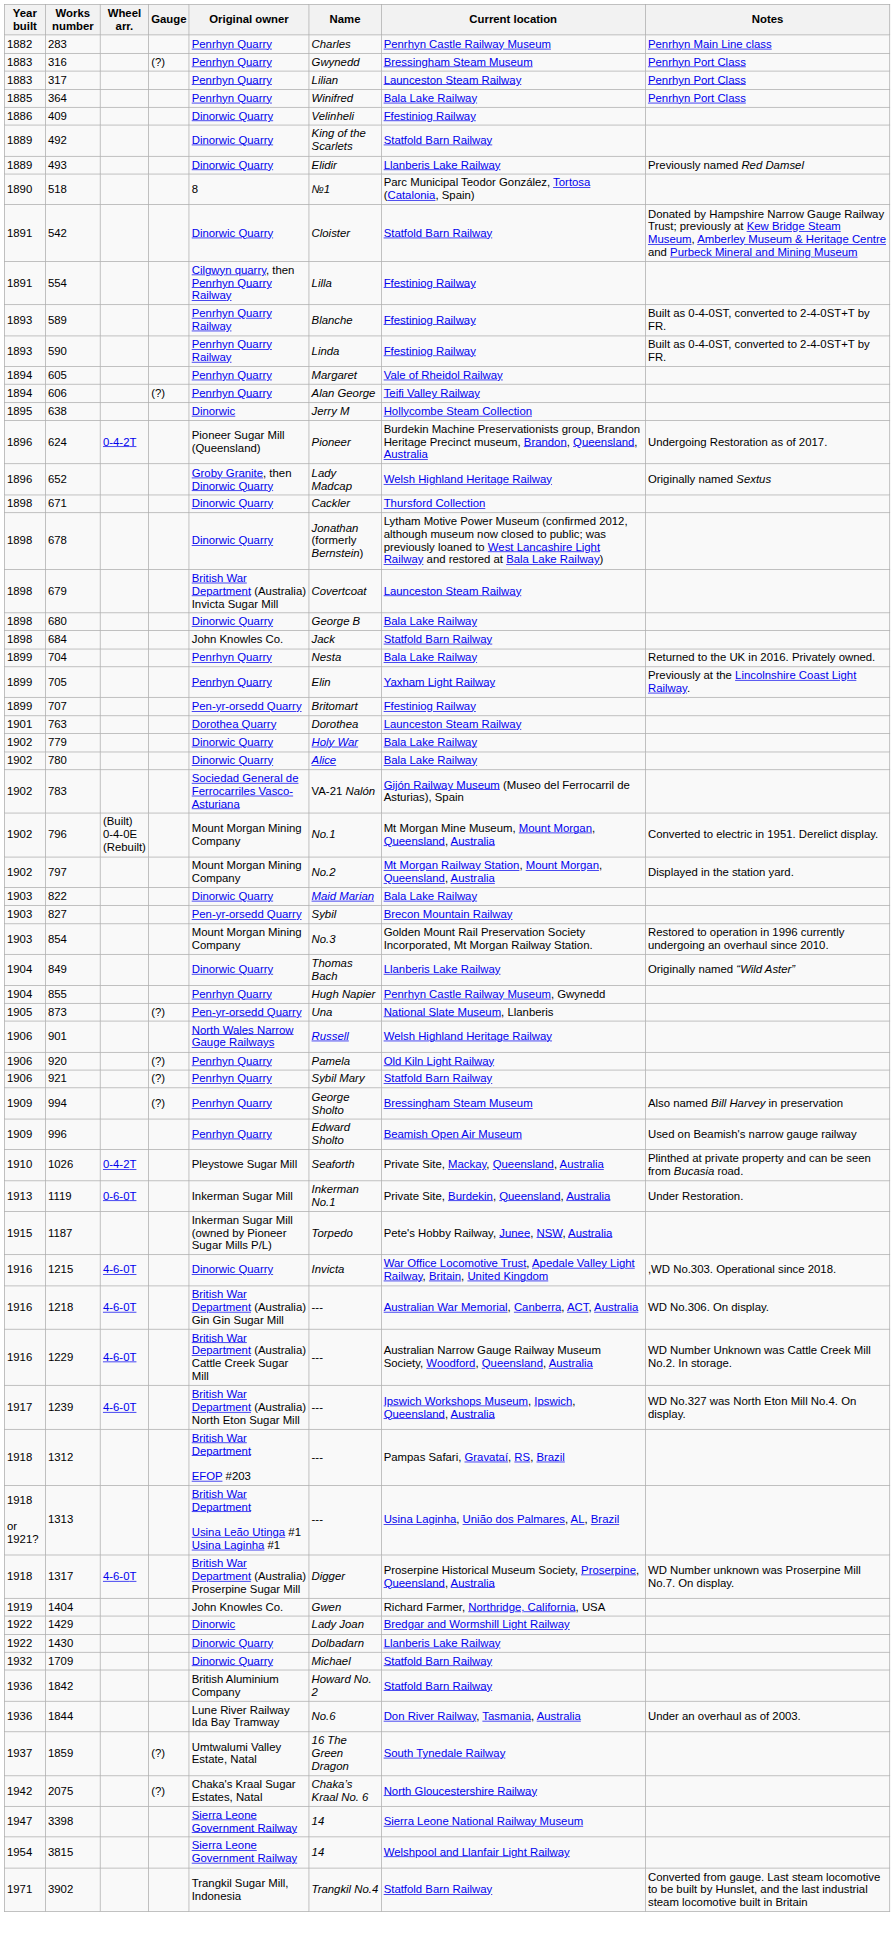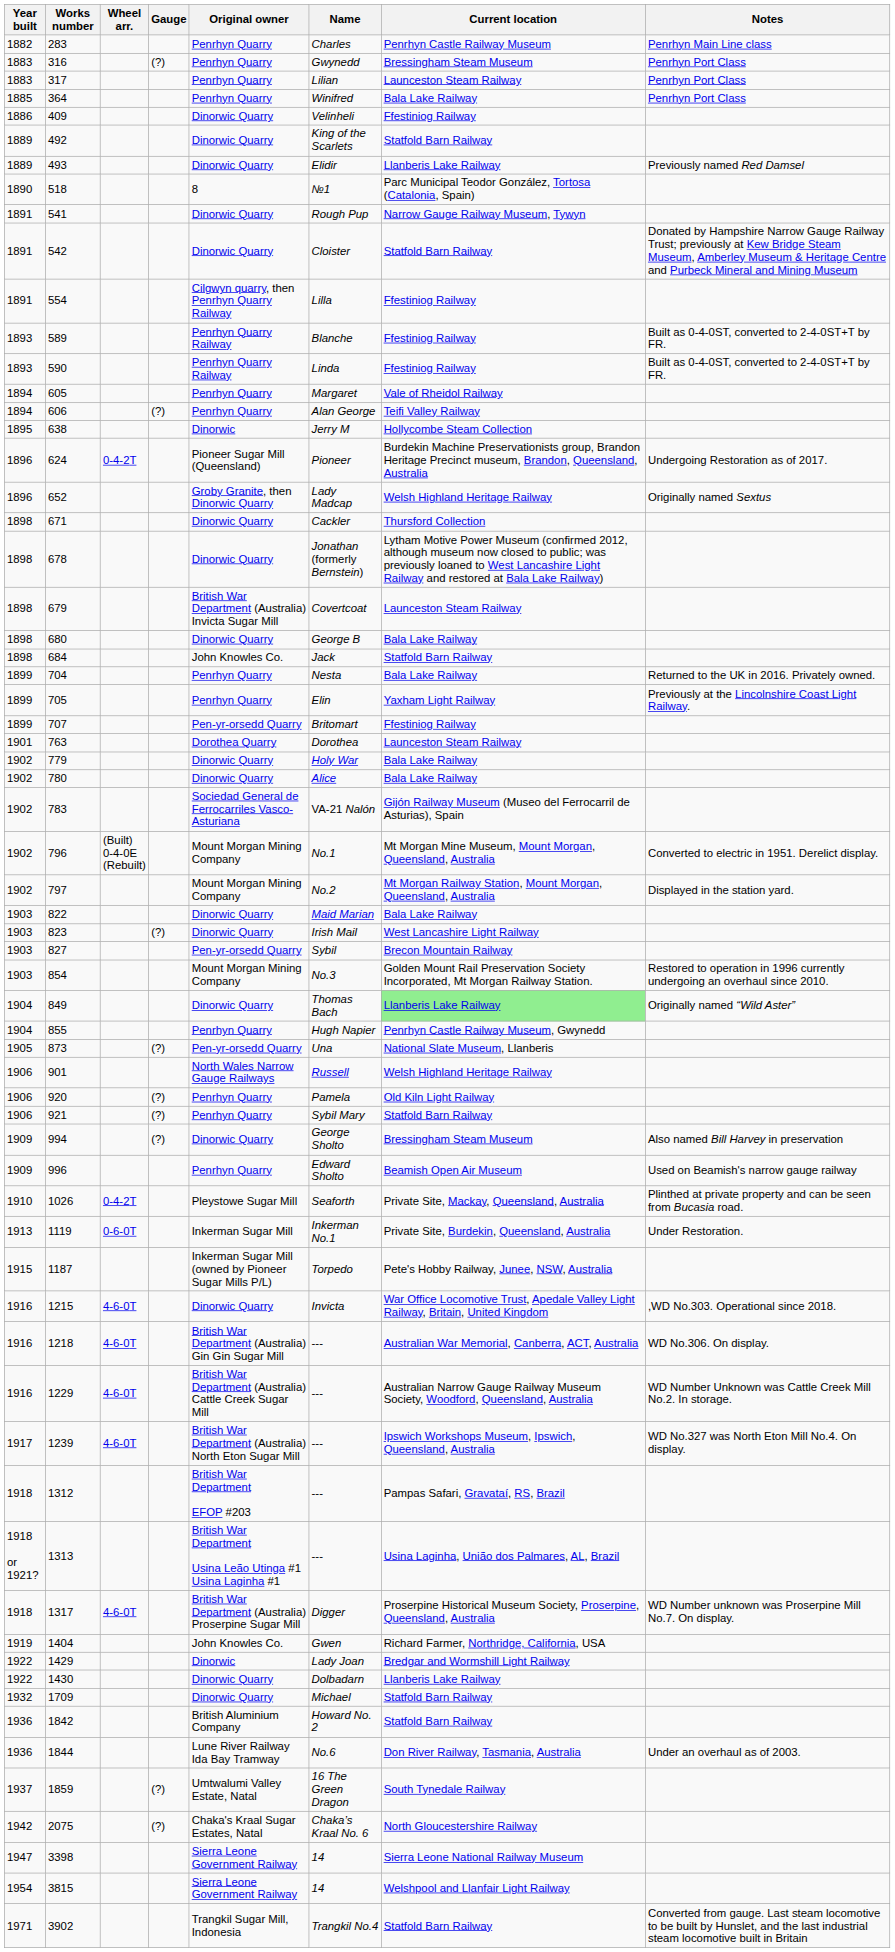+ row: (57, 213)
+ row: (57, 932)
(442, 969) no background -> (442, 1005) lightgreen background
(232, 1103) Penrhyn Quarry -> (232, 1139) Dinorwic Quarry
